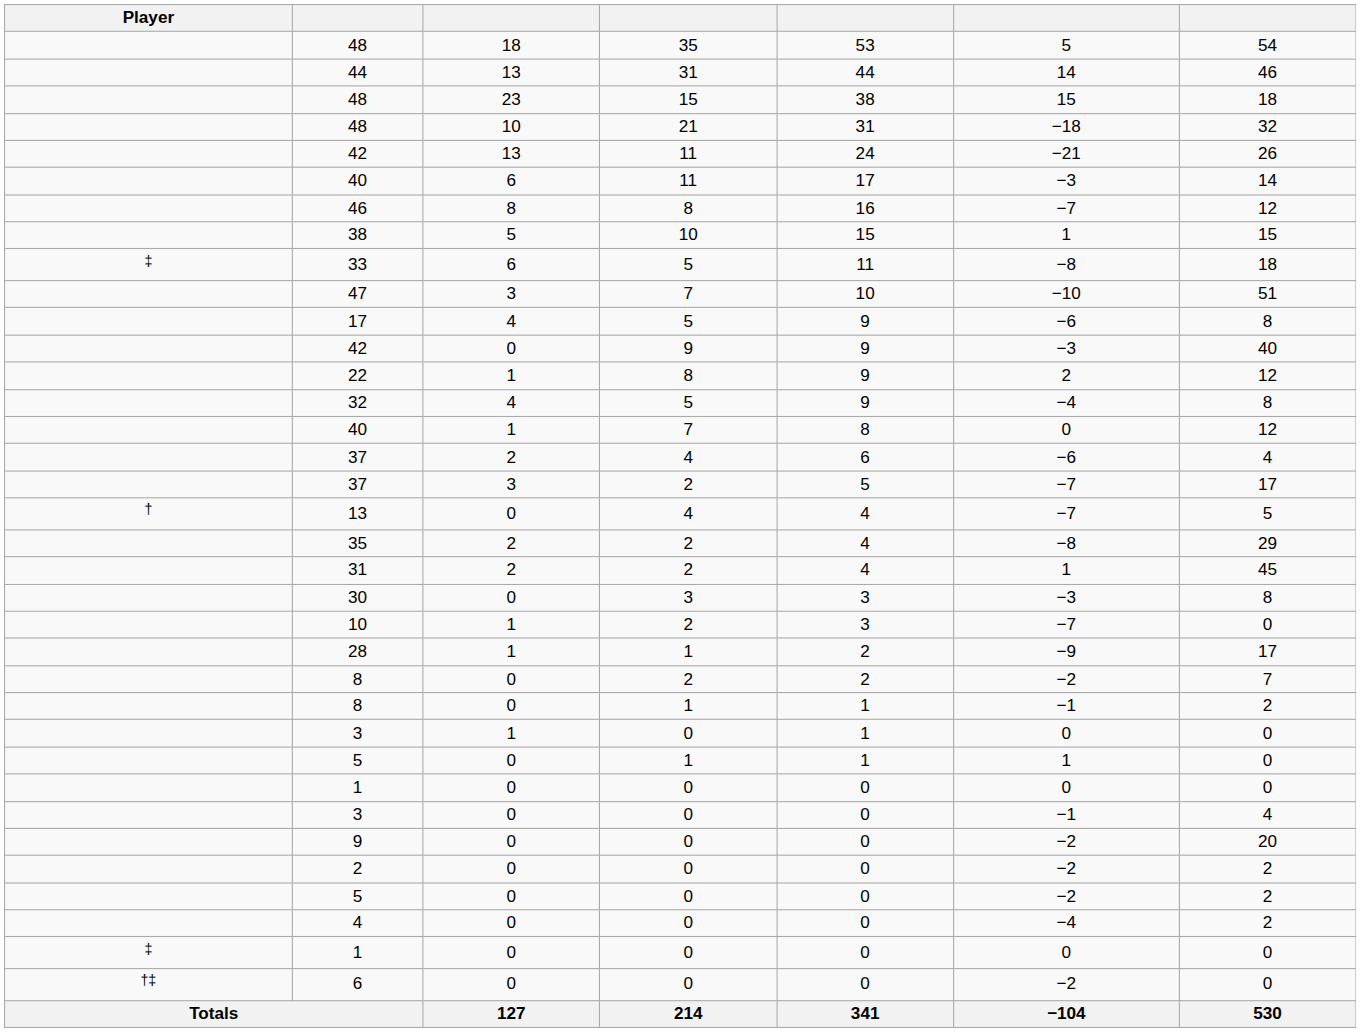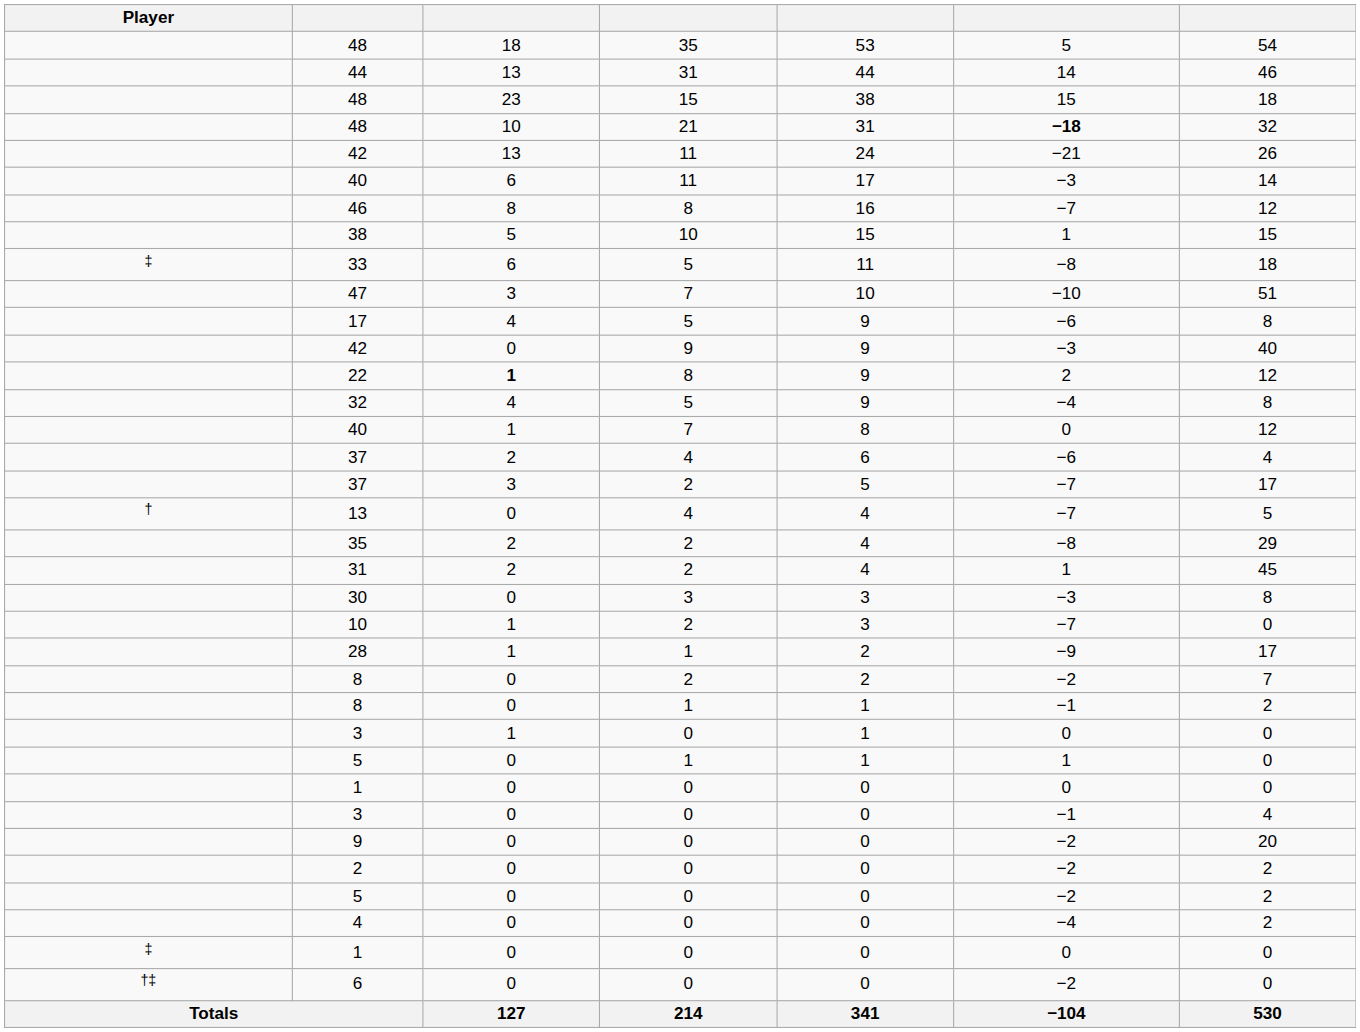(1066, 126) normal -> (1066, 126) bold
(511, 375) normal -> (511, 375) bold
